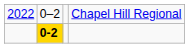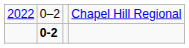(49, 33) gold background -> (49, 33) no background
